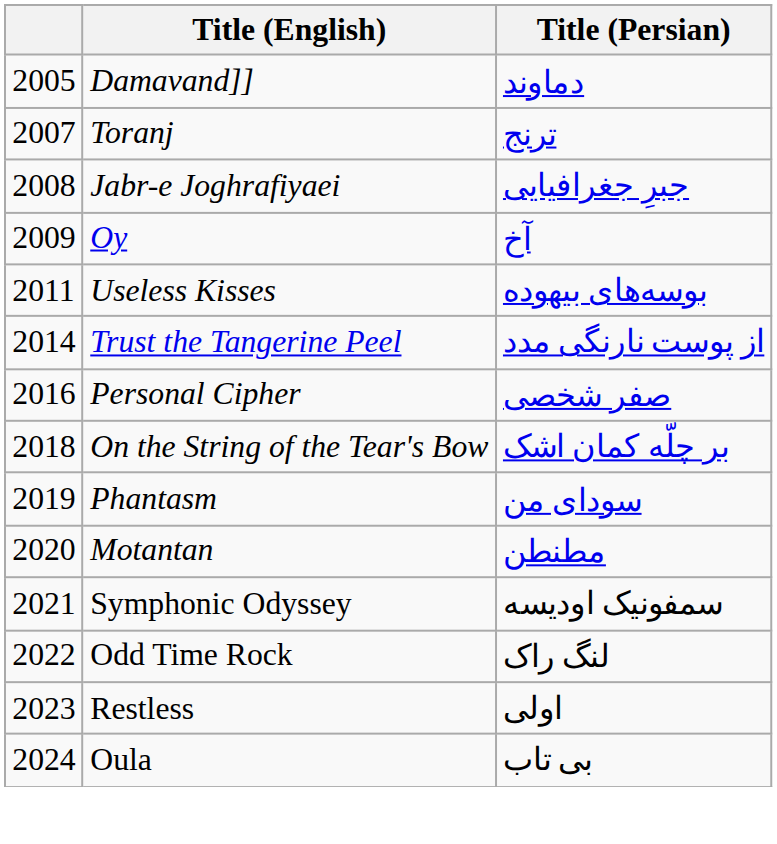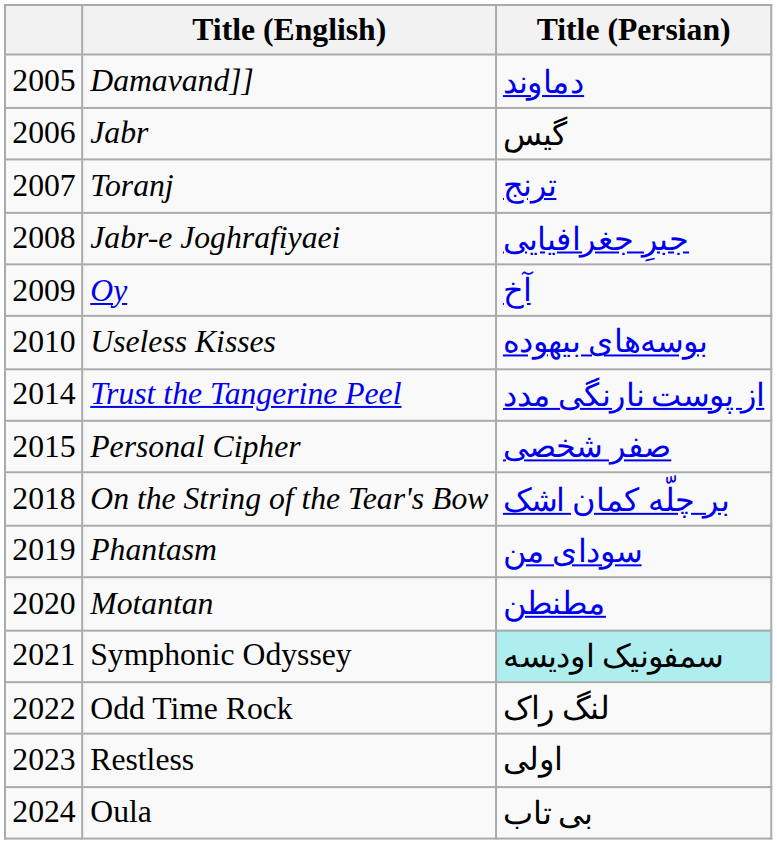+ row: (119, 133)
(43, 289) 2011 -> (44, 341) 2010
(44, 394) 2016 -> (44, 446) 2015
(613, 604) no background -> (613, 656) paleturquoise background
